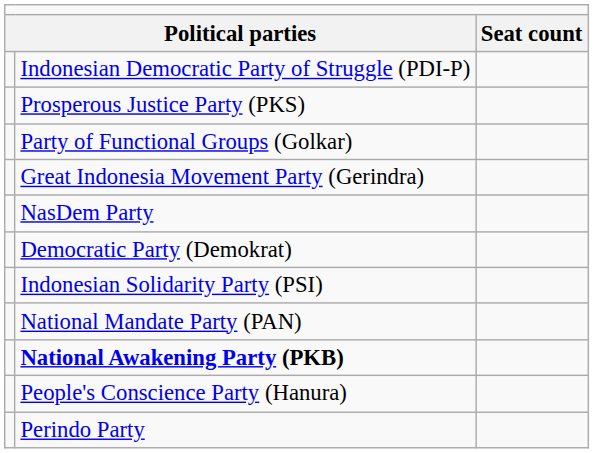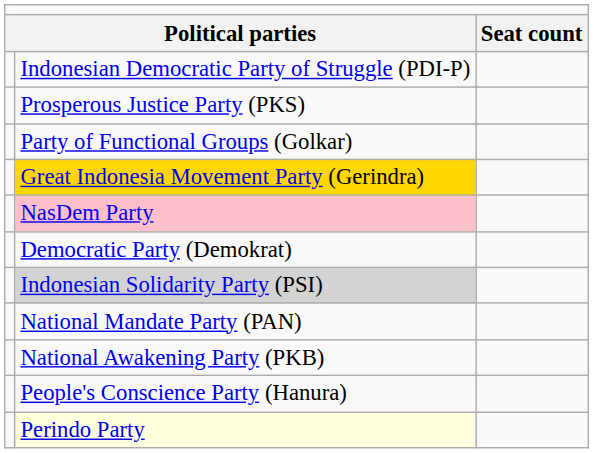(222, 177) no background -> (222, 177) gold background
(87, 213) no background -> (87, 213) pink background
(172, 285) no background -> (172, 285) lightgrey background
(182, 357) bold -> (172, 357) normal
(83, 429) no background -> (83, 429) lightyellow background
